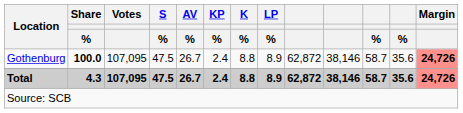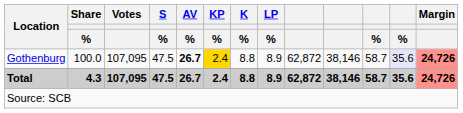(88, 59) bold -> (88, 59) normal
(190, 59) normal -> (190, 59) bold
(220, 59) no background -> (220, 59) gold background
(403, 59) no background -> (403, 59) lavender background
